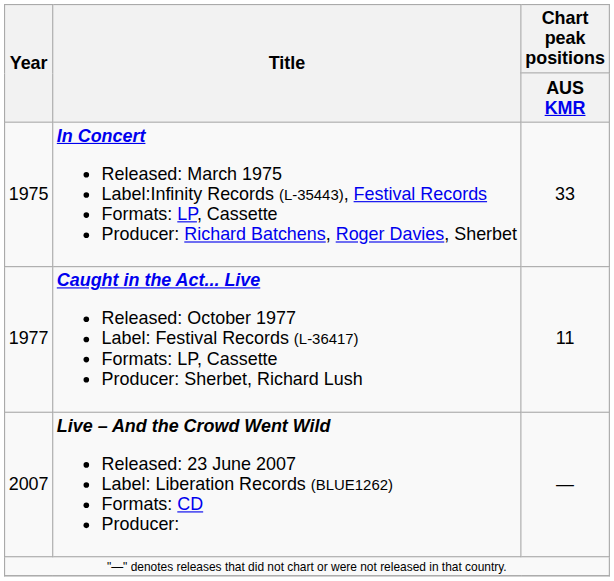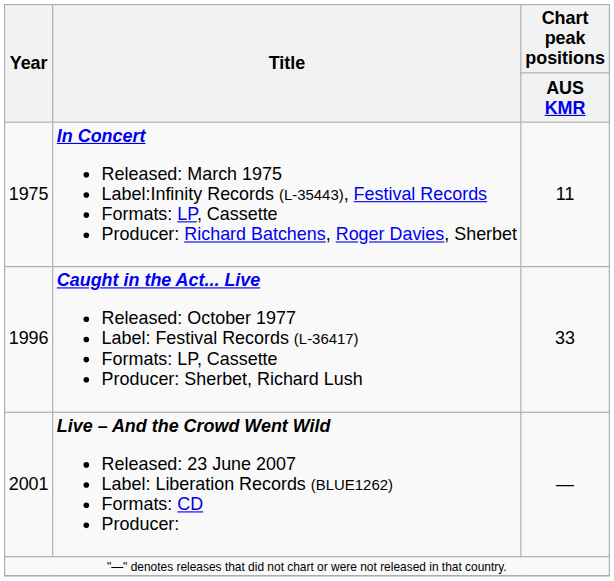(565, 194) 33 -> (565, 194) 11
(29, 339) 1977 -> (29, 339) 1996
(565, 339) 11 -> (565, 339) 33
(29, 484) 2007 -> (29, 484) 2001
